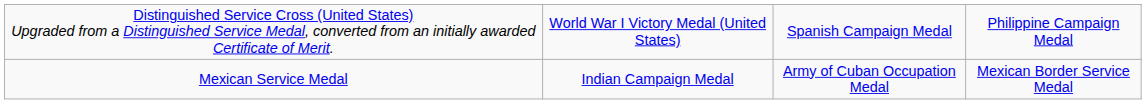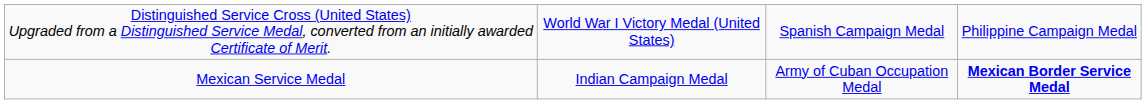(1053, 79) normal -> (1049, 79) bold
